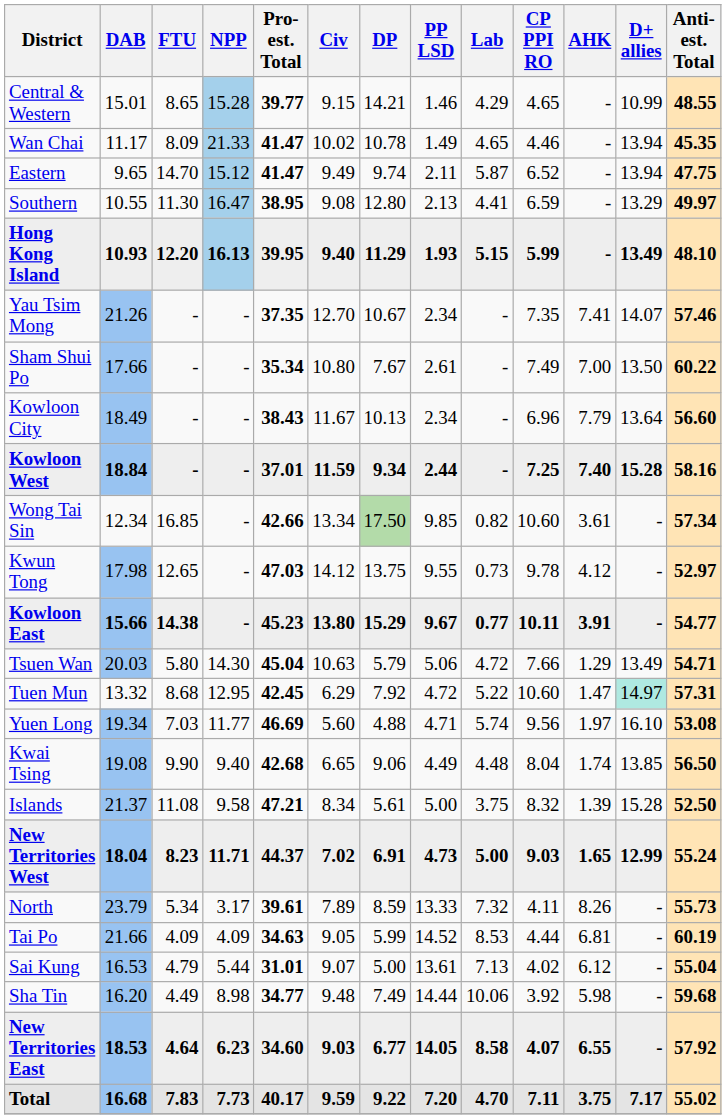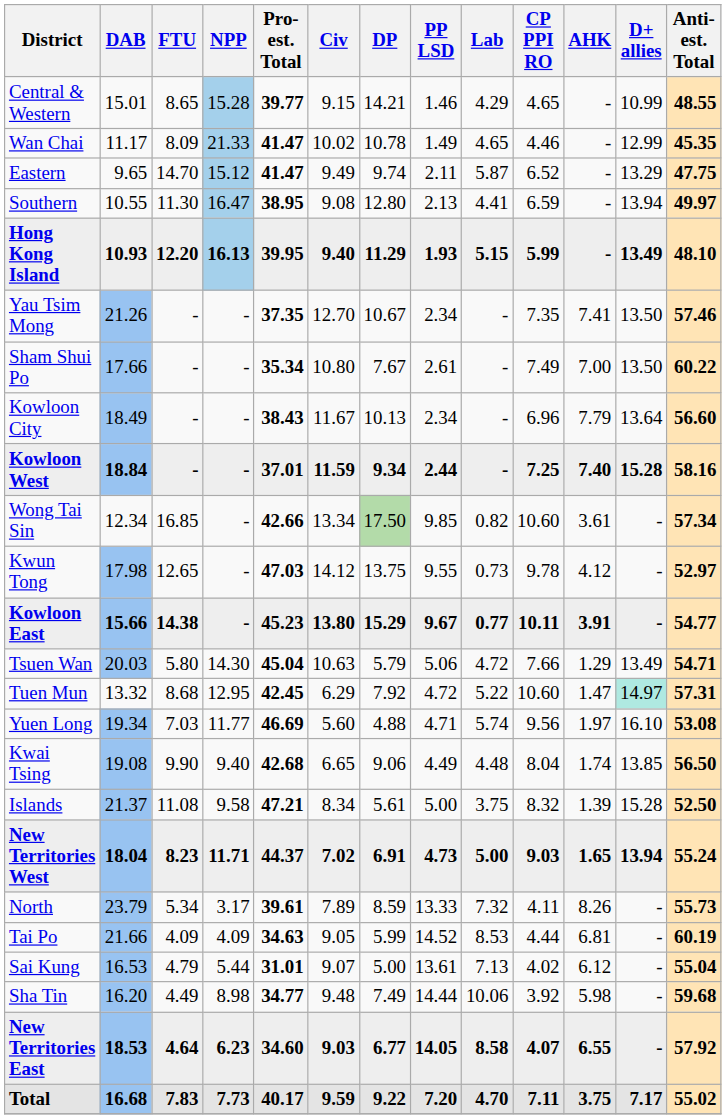(641, 143) 13.94 -> (641, 143) 12.99
(641, 173) 13.94 -> (641, 173) 13.29
(641, 202) 13.29 -> (641, 202) 13.94
(641, 315) 14.07 -> (641, 315) 13.50
(641, 855) 12.99 -> (641, 855) 13.94
